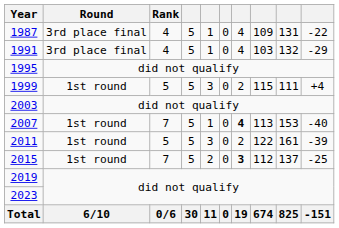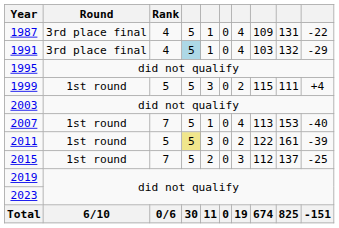(191, 50) no background -> (191, 50) lightblue background
(241, 123) bold -> (241, 123) normal
(191, 141) no background -> (191, 141) khaki background
(241, 159) bold -> (241, 159) normal
